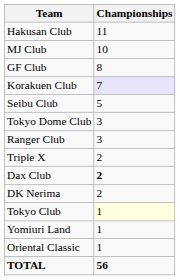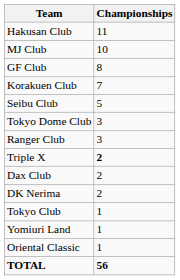(99, 85) lavender background -> (99, 85) no background
(99, 157) normal -> (99, 157) bold
(99, 175) bold -> (99, 175) normal
(99, 211) lightyellow background -> (99, 211) no background
